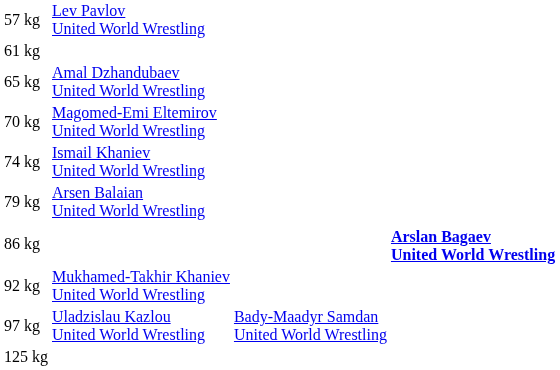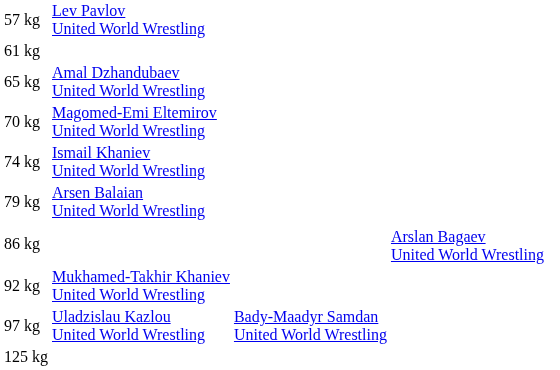(473, 246) bold -> (467, 246) normal
